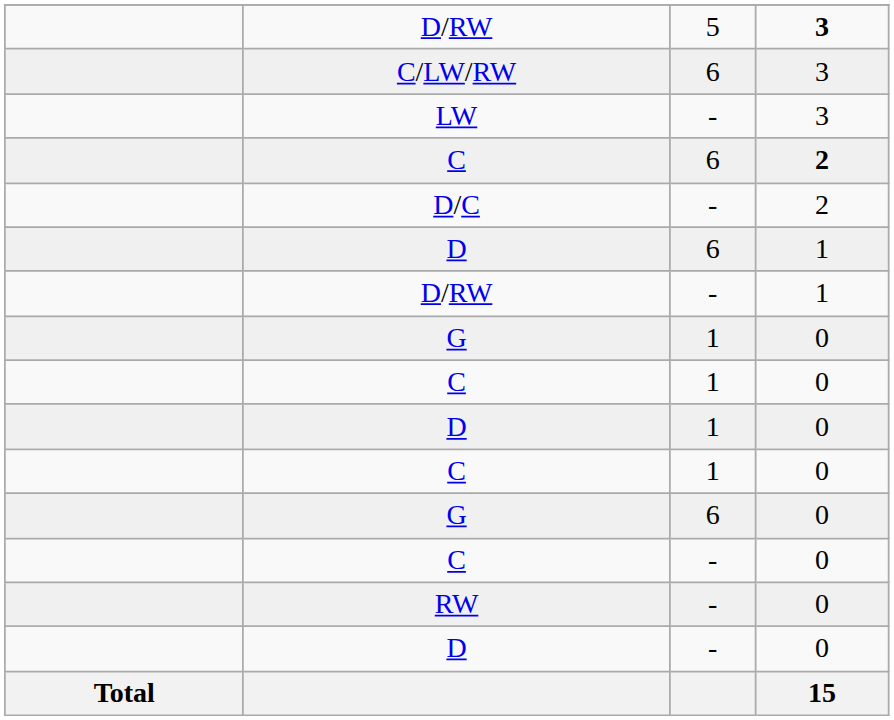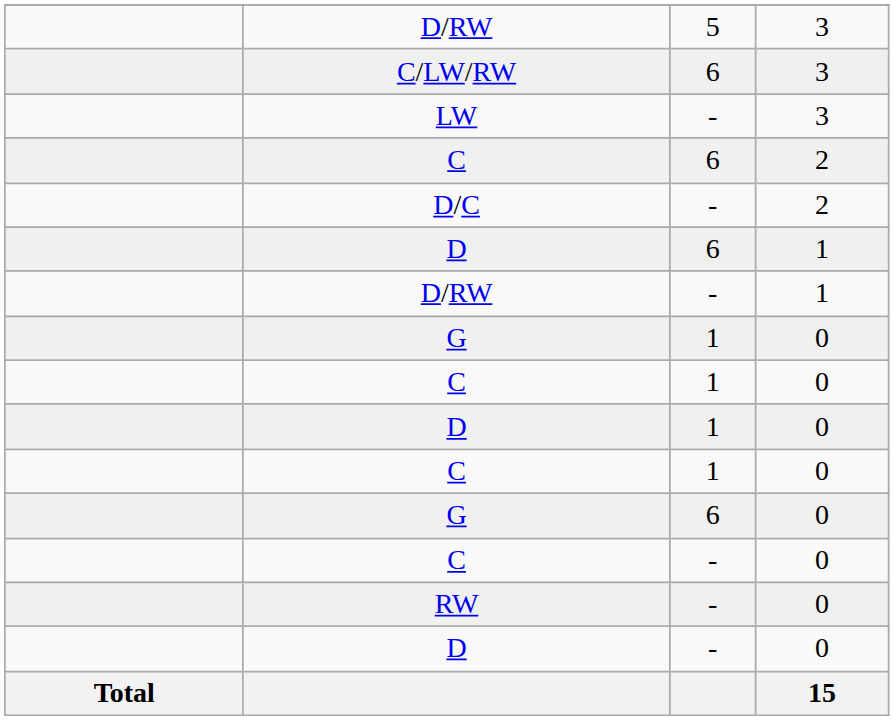(822, 26) bold -> (822, 26) normal
(822, 159) bold -> (822, 159) normal
